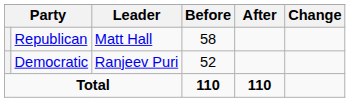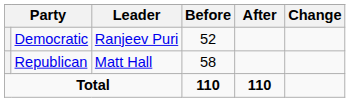rows swapped: (51, 62) <-> (51, 39)
